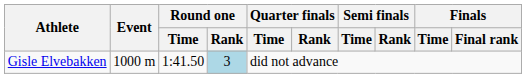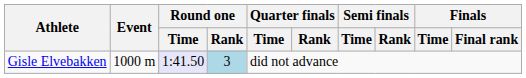(183, 62) no background -> (183, 62) lavender background
